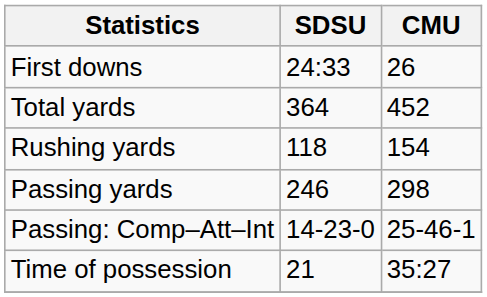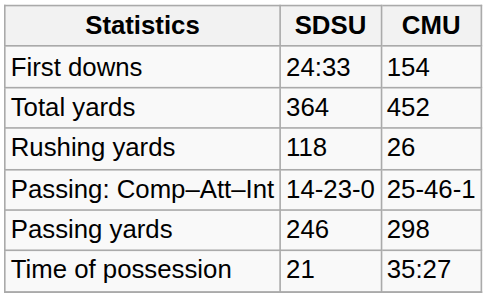(401, 66) 26 -> (408, 66) 154
(408, 148) 154 -> (401, 148) 26
rows swapped: (92, 189) <-> (142, 229)
